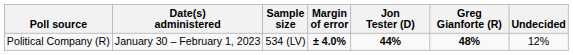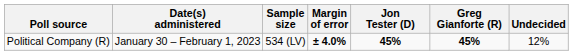(390, 42) 44% -> (390, 42) 45%
(469, 42) 48% -> (469, 42) 45%
